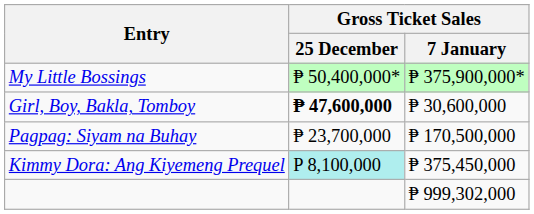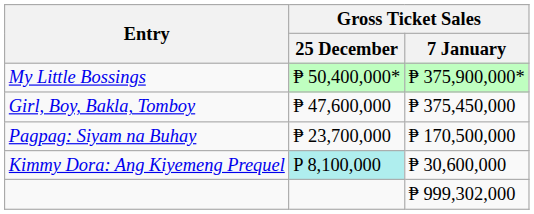(343, 106) bold -> (342, 106) normal
(457, 106) ₱ 30,600,000 -> (462, 106) ₱ 375,450,000
(462, 164) ₱ 375,450,000 -> (457, 164) ₱ 30,600,000
